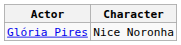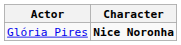(134, 32) normal -> (134, 32) bold
